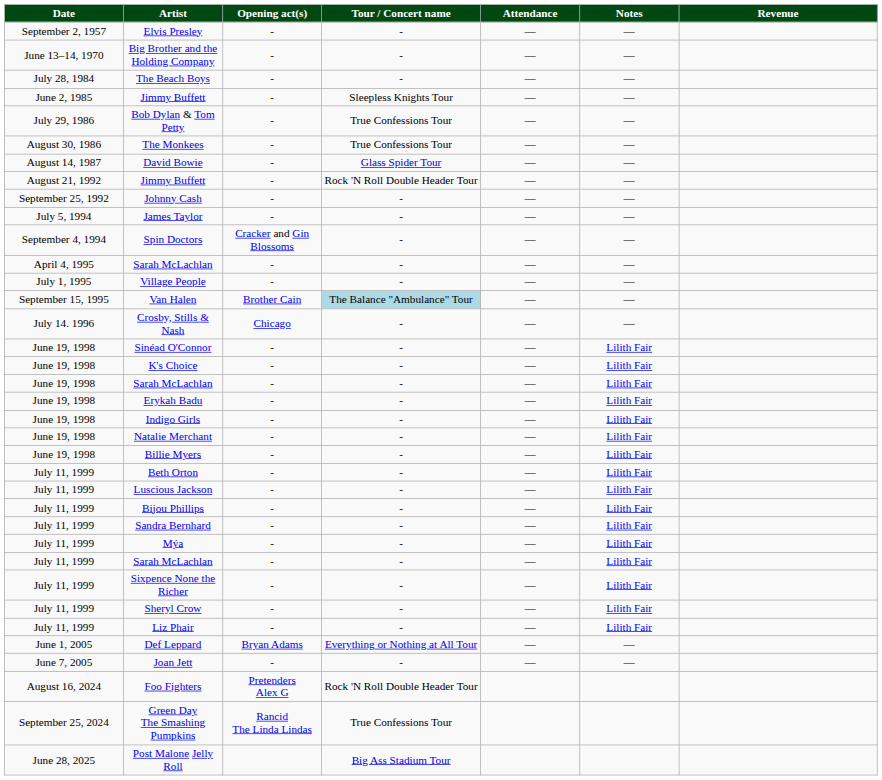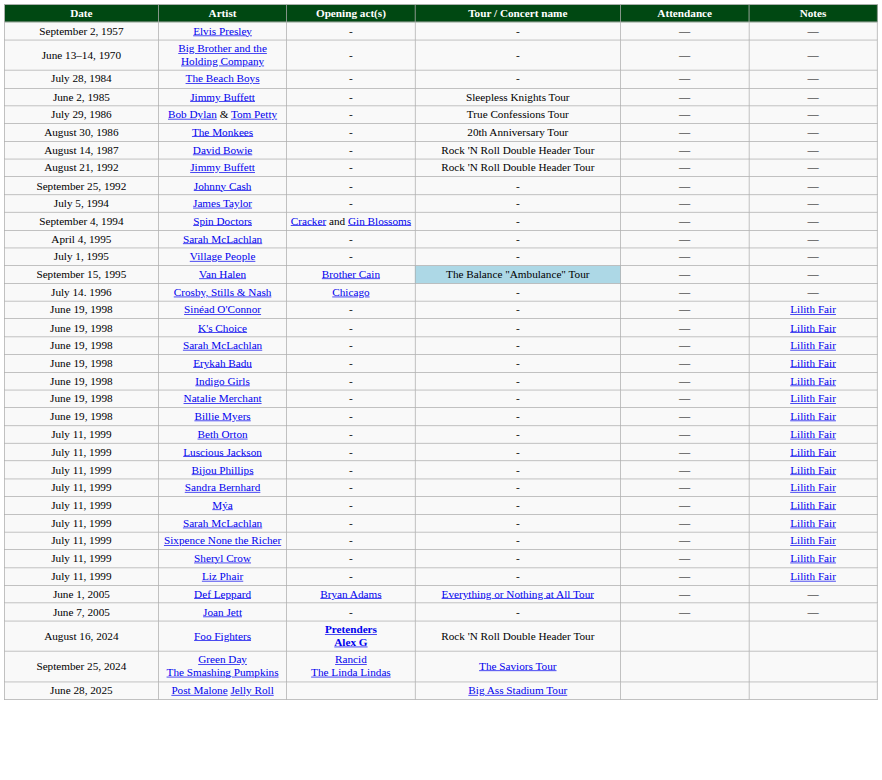- column: (778, 13)
(401, 145) True Confessions Tour -> (518, 132) 20th Anniversary Tour
(401, 162) Glass Spider Tour -> (518, 150) Rock 'N Roll Double Header Tour
(272, 686) normal -> (351, 636) bold
(401, 723) True Confessions Tour -> (518, 666) The Saviors Tour
